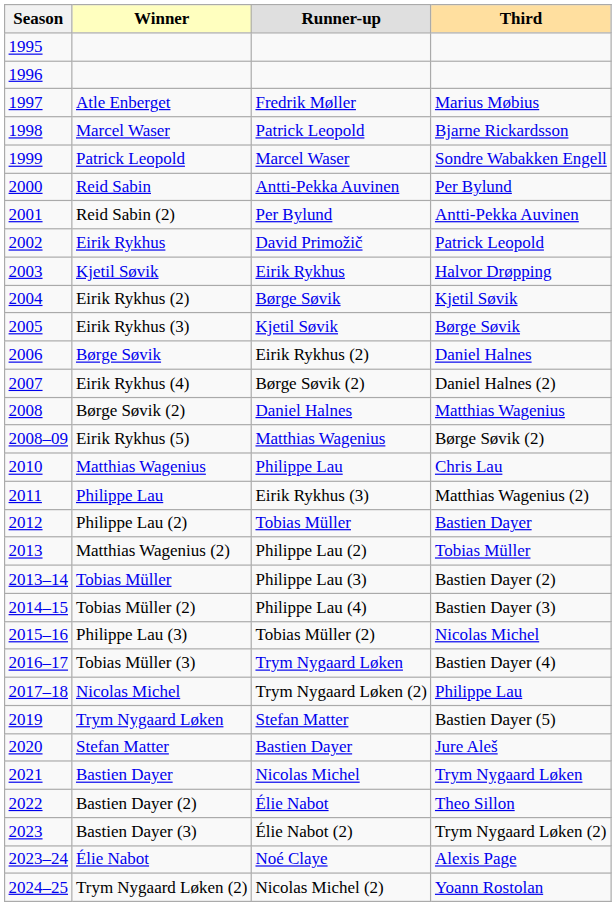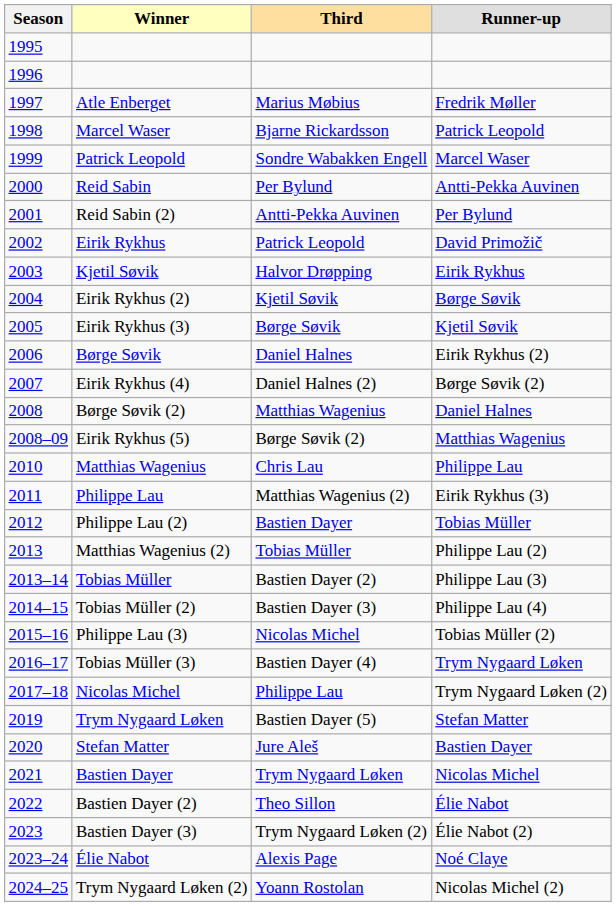columns swapped: (341, 18) <-> (521, 18)
